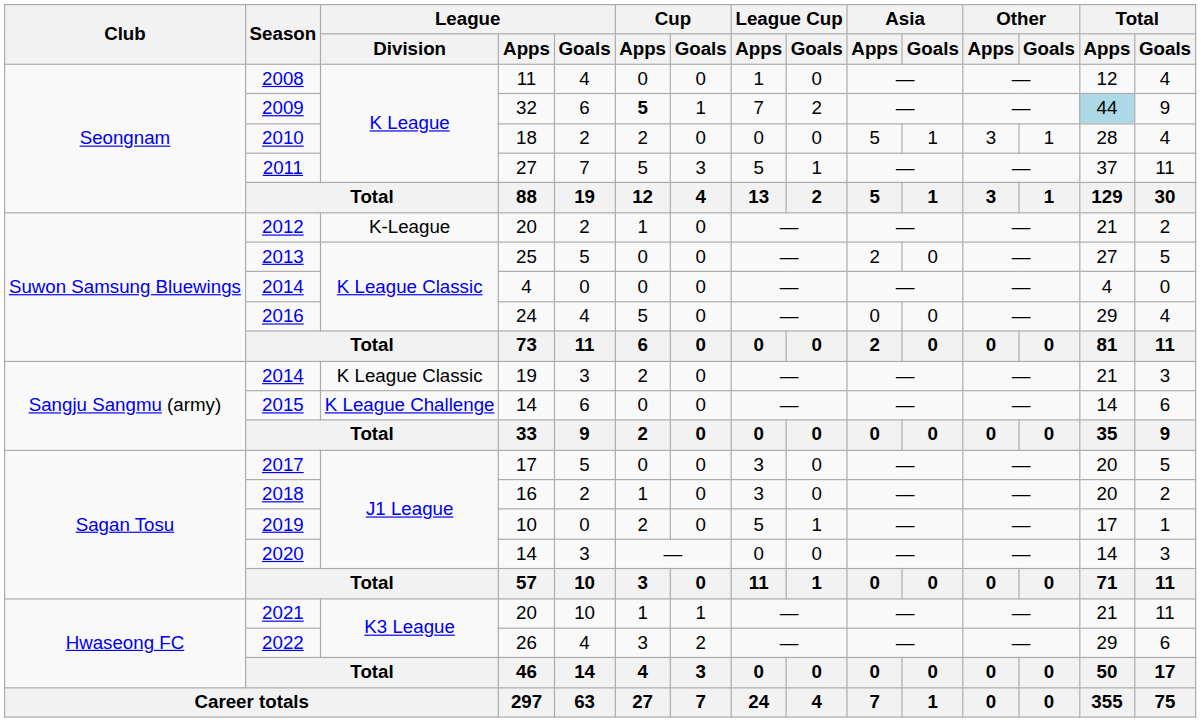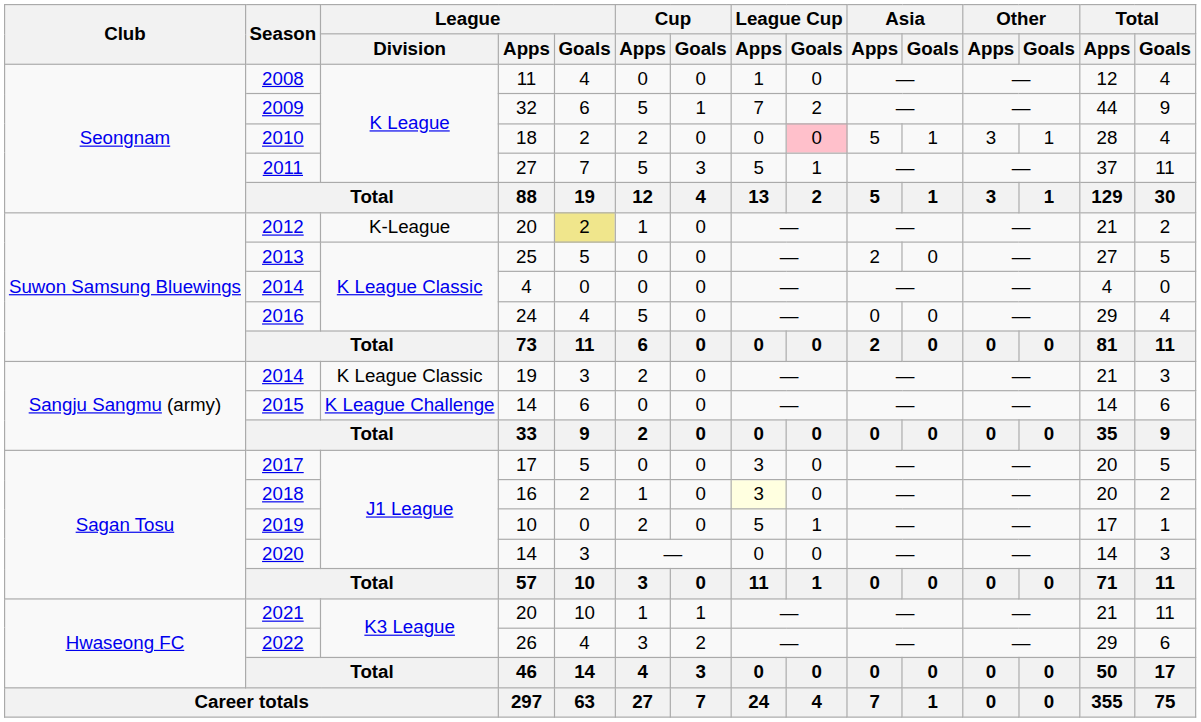(643, 108) bold -> (643, 108) normal
(1107, 108) lightblue background -> (1107, 108) no background
(817, 138) no background -> (817, 138) pink background
(585, 227) no background -> (585, 227) khaki background
(759, 494) no background -> (759, 494) lightyellow background
